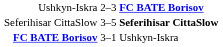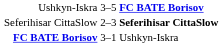(108, 8) 2–3 -> (108, 8) 3–5
(108, 22) 3–5 -> (108, 22) 2–3
